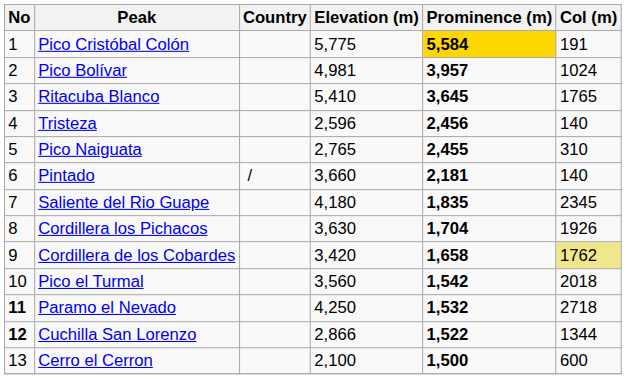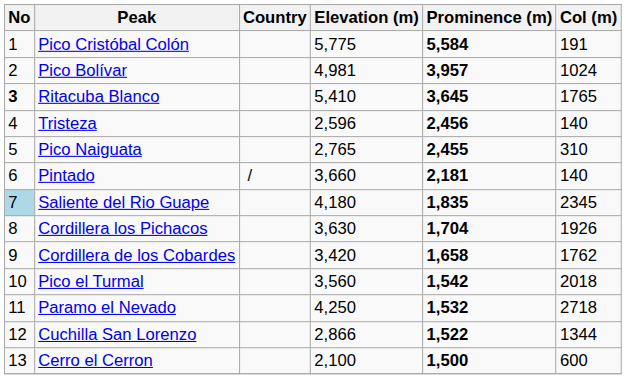(447, 44) gold background -> (447, 44) no background
(13, 96) normal -> (13, 96) bold
(13, 202) no background -> (13, 202) lightblue background
(578, 255) khaki background -> (578, 255) no background
(17, 307) bold -> (17, 307) normal
(18, 334) bold -> (18, 334) normal
